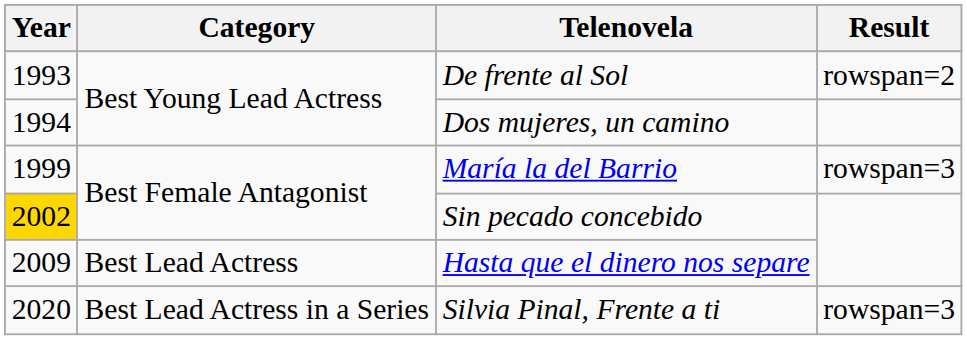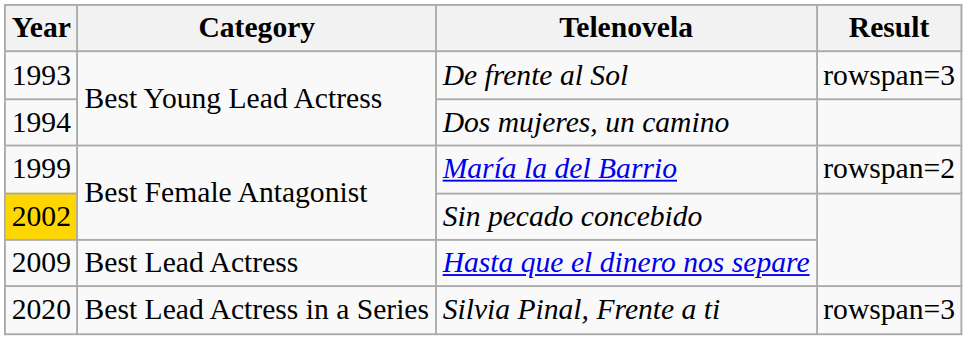(889, 74) rowspan=2 -> (889, 74) rowspan=3
(889, 168) rowspan=3 -> (889, 168) rowspan=2
